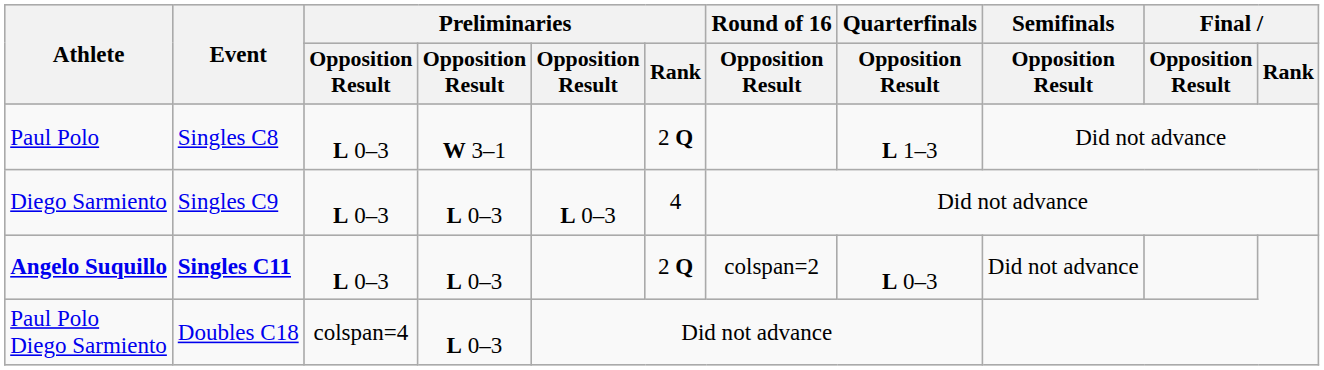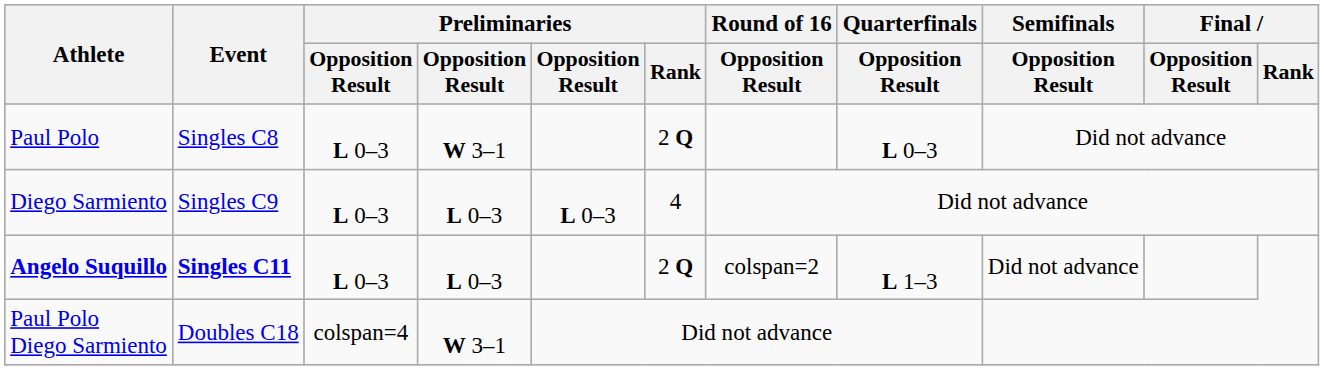(910, 150) L 1–3 -> (910, 150) L 0–3
(910, 281) L 0–3 -> (910, 281) L 1–3
(474, 346) L 0–3 -> (474, 346) W 3–1
